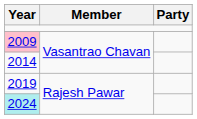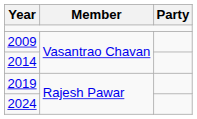(22, 41) pink background -> (22, 41) no background
(22, 104) paleturquoise background -> (22, 104) no background
